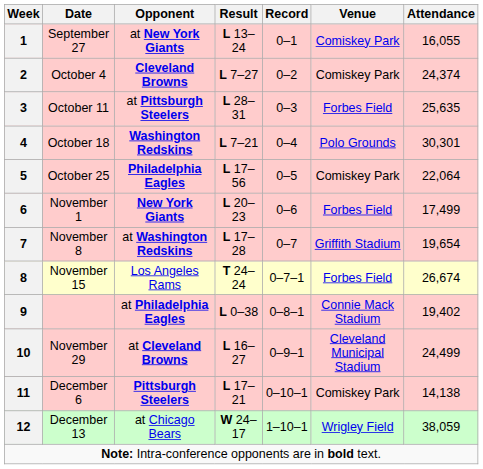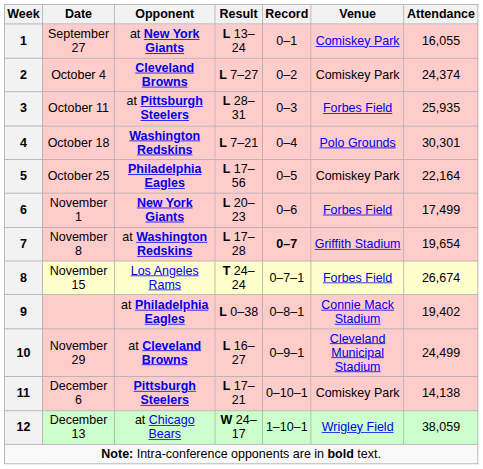(441, 108) 25,635 -> (441, 108) 25,935
(441, 176) 22,064 -> (441, 176) 22,164
(287, 244) normal -> (287, 244) bold
